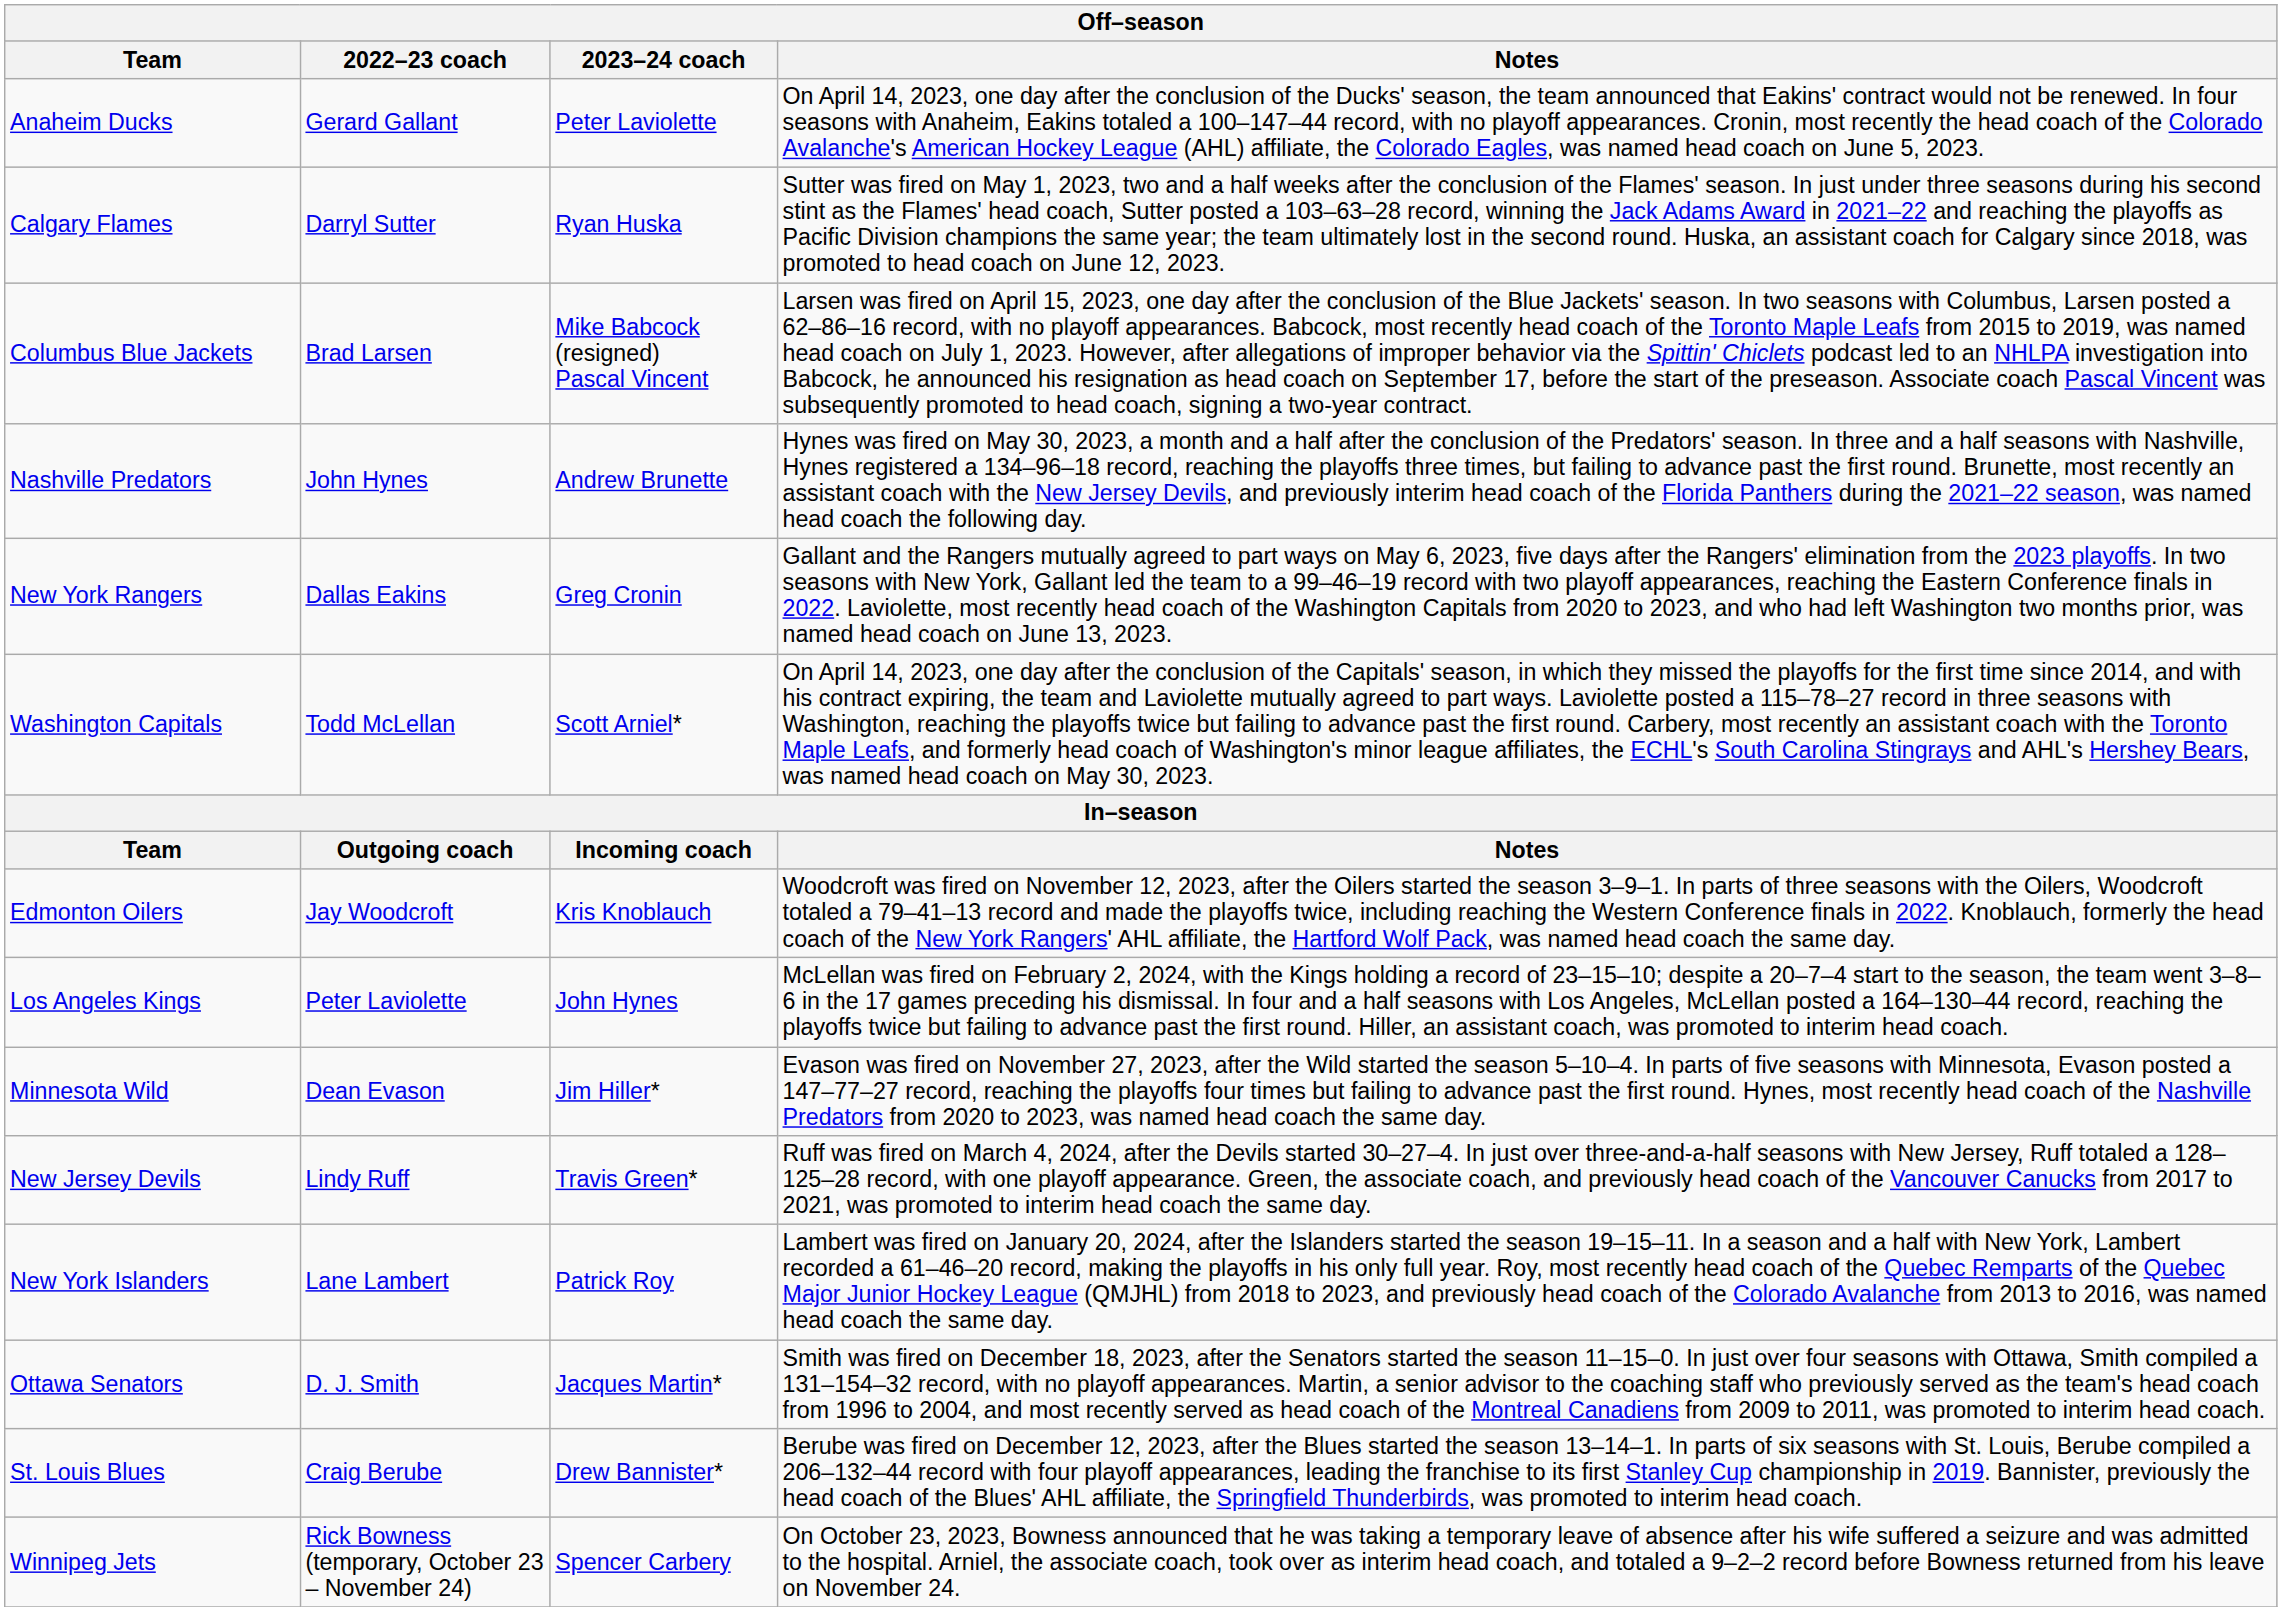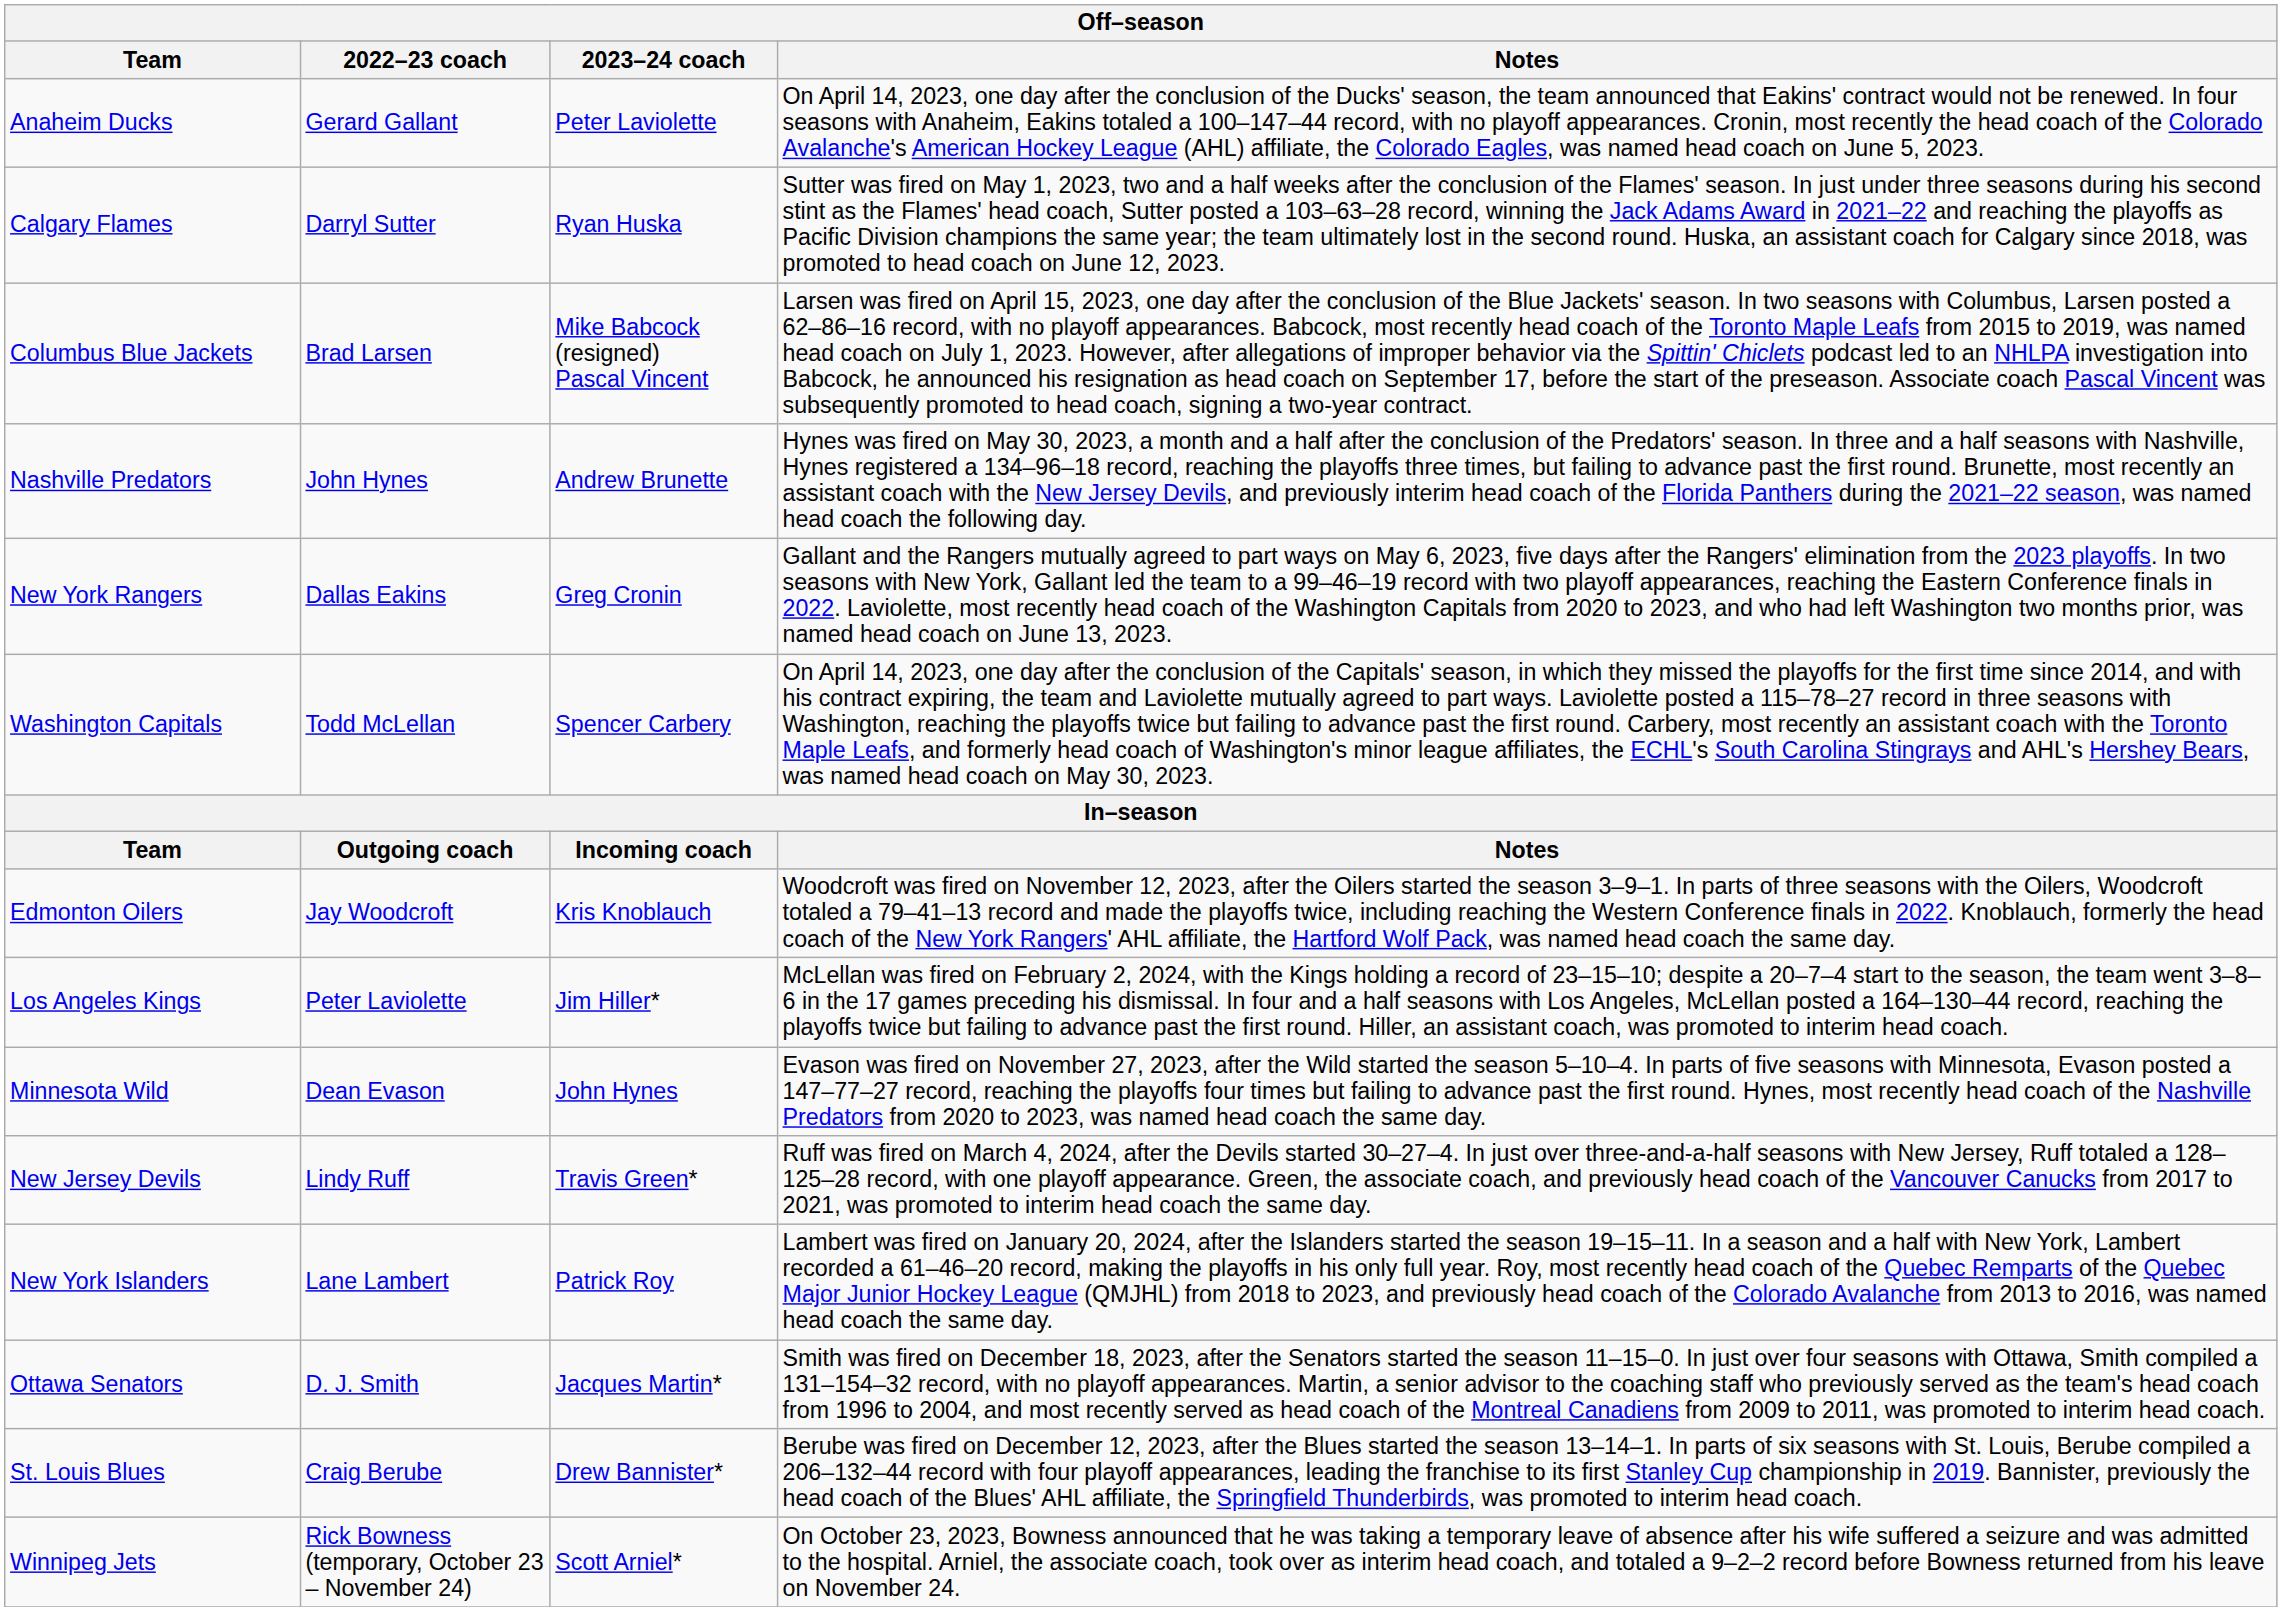(619, 724) Scott Arniel* -> (643, 724) Spencer Carbery
(617, 1001) John Hynes -> (608, 1001) Jim Hiller*
(608, 1090) Jim Hiller* -> (617, 1090) John Hynes
(643, 1561) Spencer Carbery -> (619, 1561) Scott Arniel*
